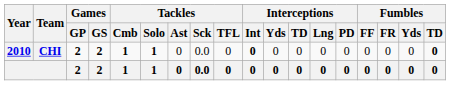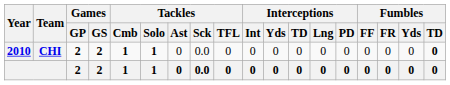(253, 51) bold -> (253, 51) normal
